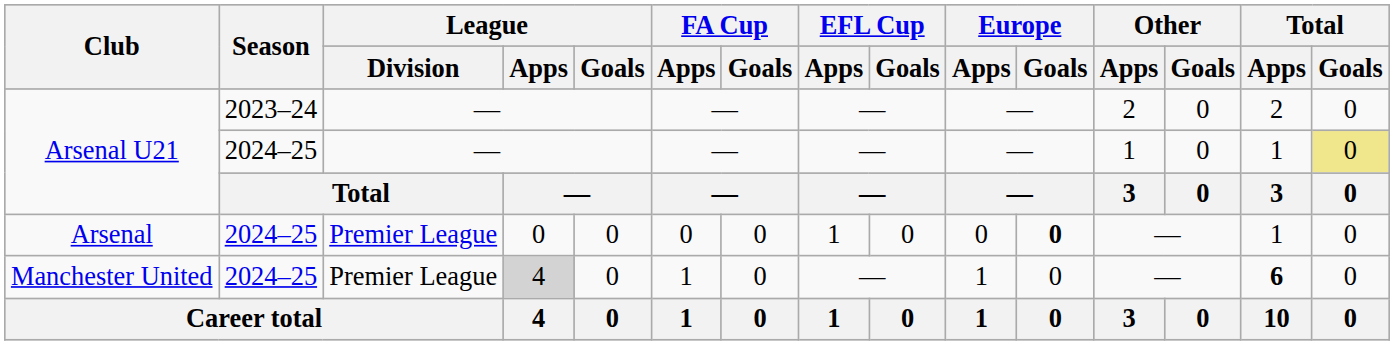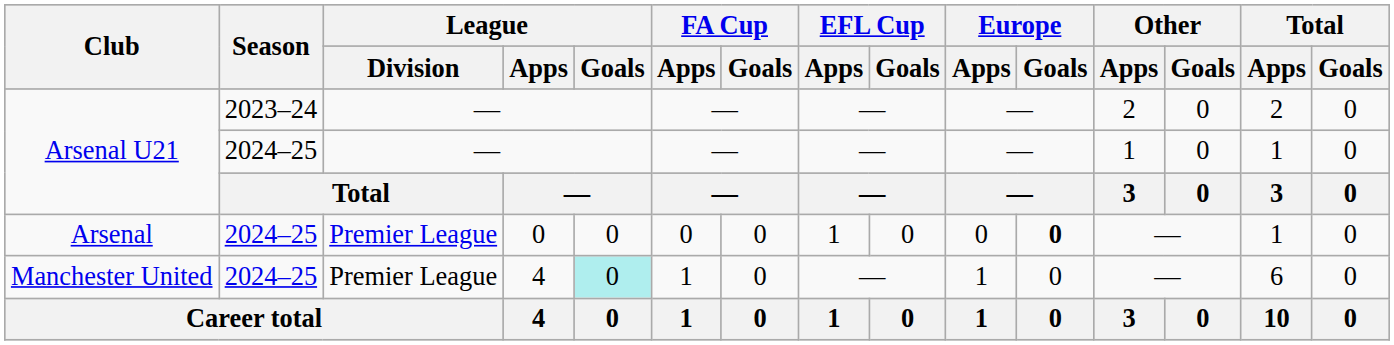(1350, 151) khaki background -> (1350, 151) no background
(539, 276) lightgrey background -> (539, 276) no background
(612, 276) no background -> (612, 276) paleturquoise background
(1277, 276) bold -> (1277, 276) normal
